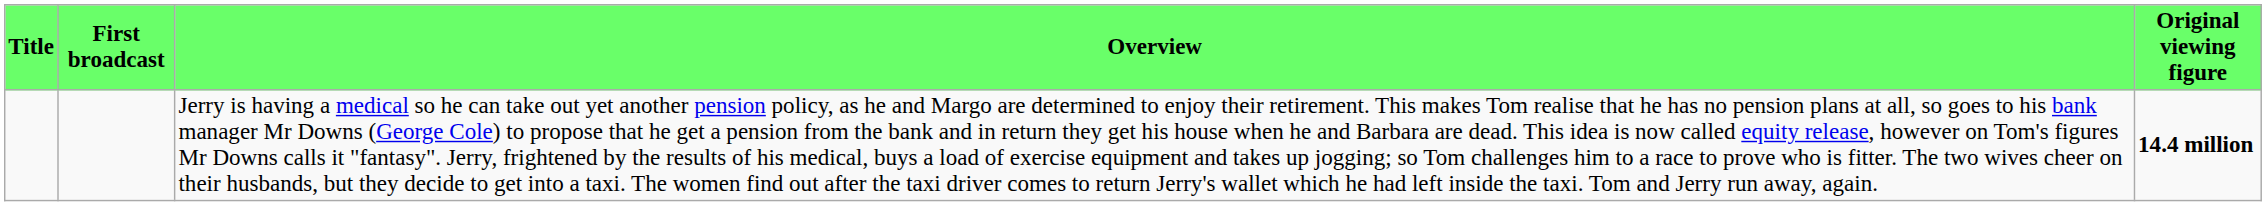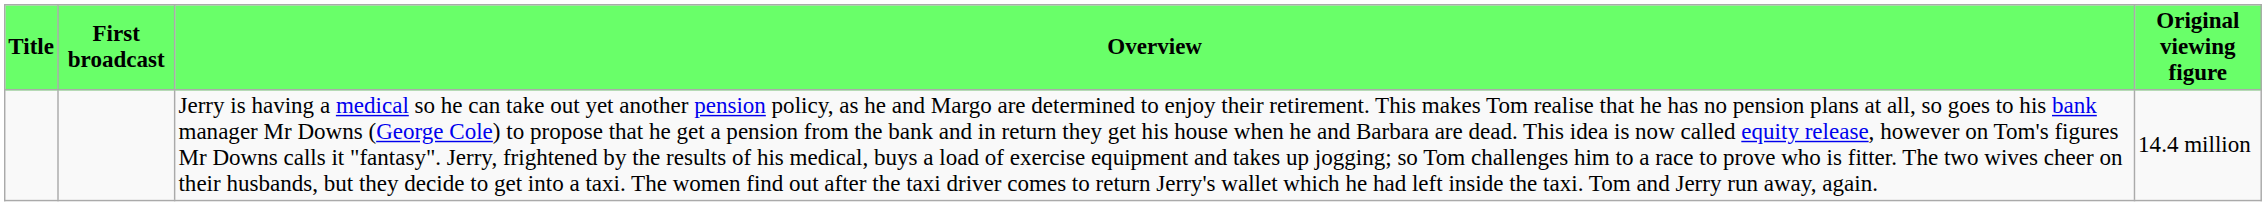(2196, 144) bold -> (2194, 144) normal
